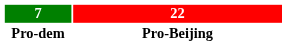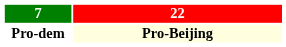(178, 33) no background -> (178, 33) lightyellow background
